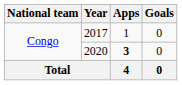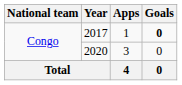(159, 32) normal -> (159, 32) bold
(126, 51) bold -> (126, 51) normal
